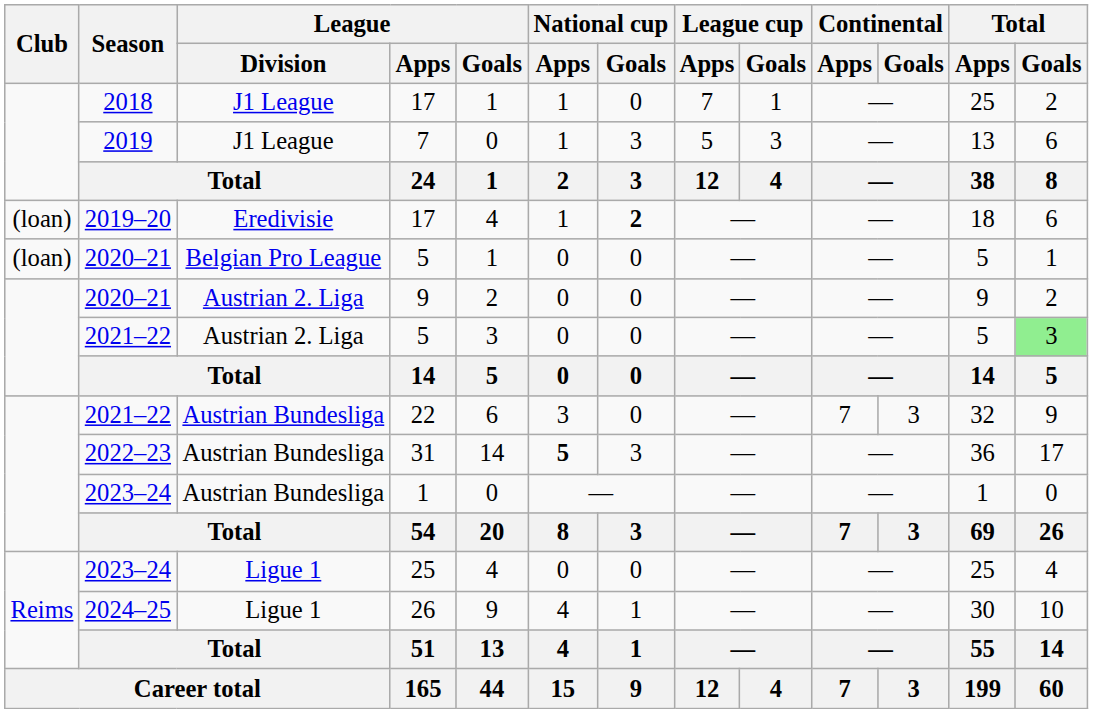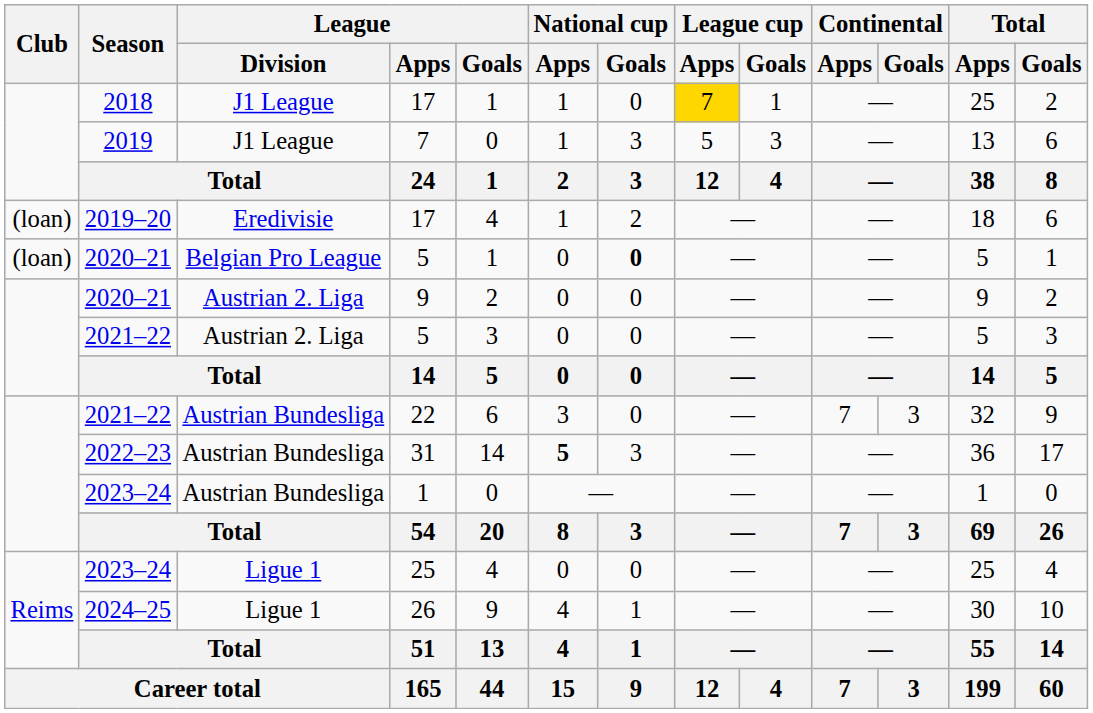(707, 102) no background -> (707, 102) gold background
(636, 219) bold -> (636, 219) normal
(636, 258) normal -> (636, 258) bold
(1051, 336) lightgreen background -> (1051, 336) no background
